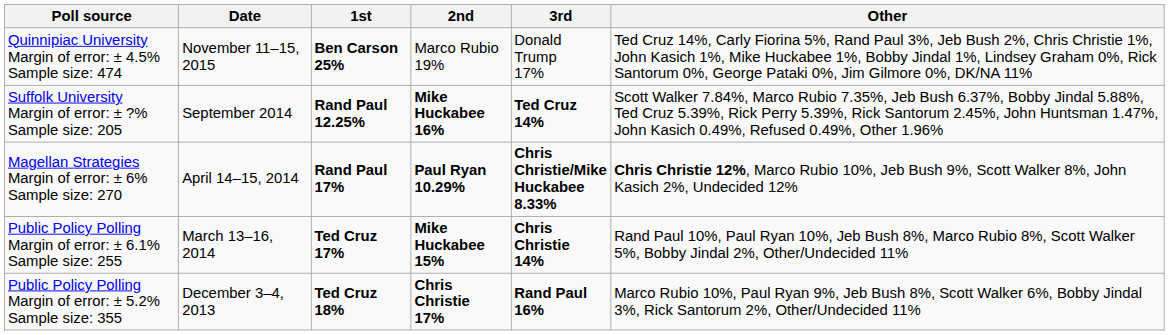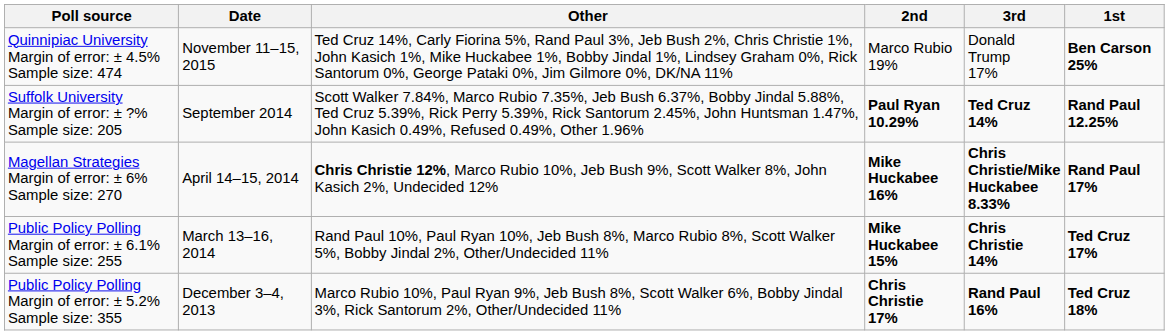columns swapped: (361, 16) <-> (887, 16)
(450, 113) Mike Huckabee 16% -> (904, 113) Paul Ryan 10.29%
(450, 179) Paul Ryan 10.29% -> (903, 179) Mike Huckabee 16%
